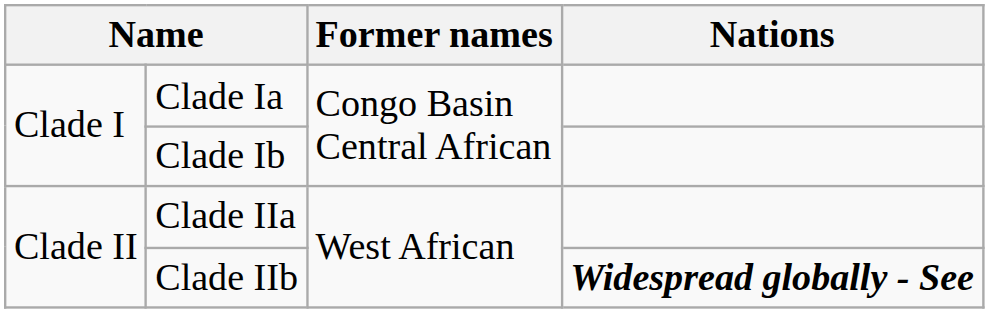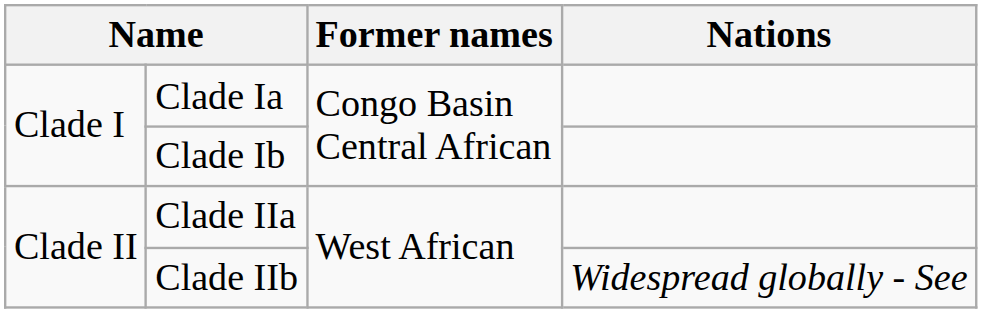(772, 276) bold -> (769, 276) normal
